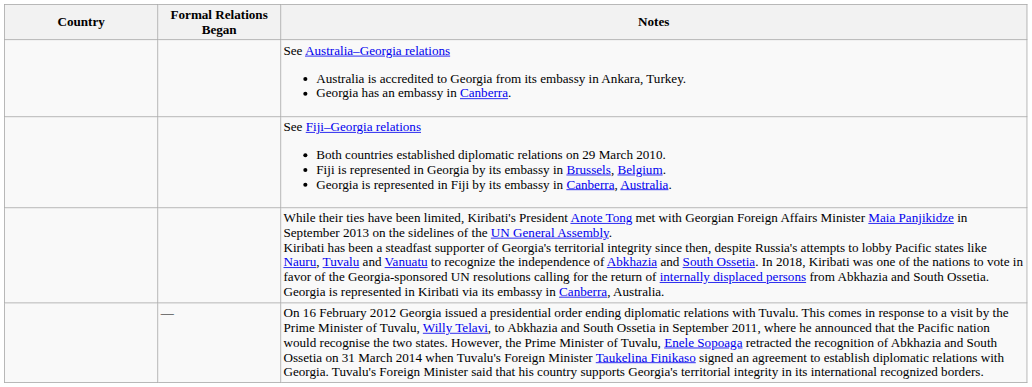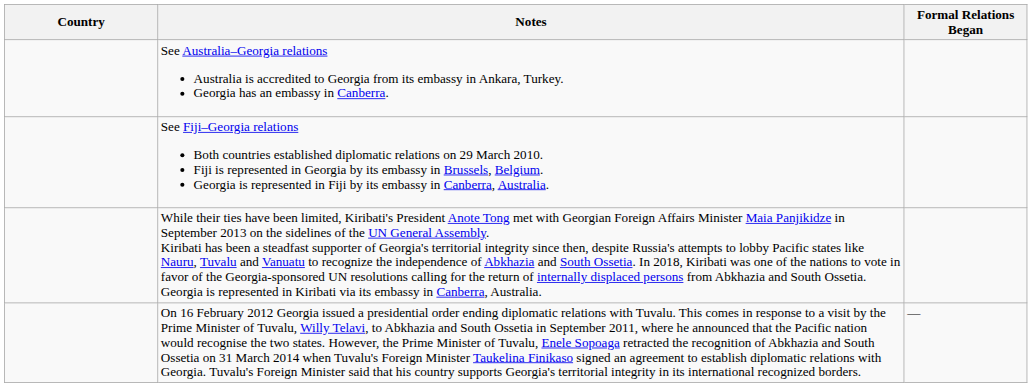columns swapped: (219, 22) <-> (654, 22)
